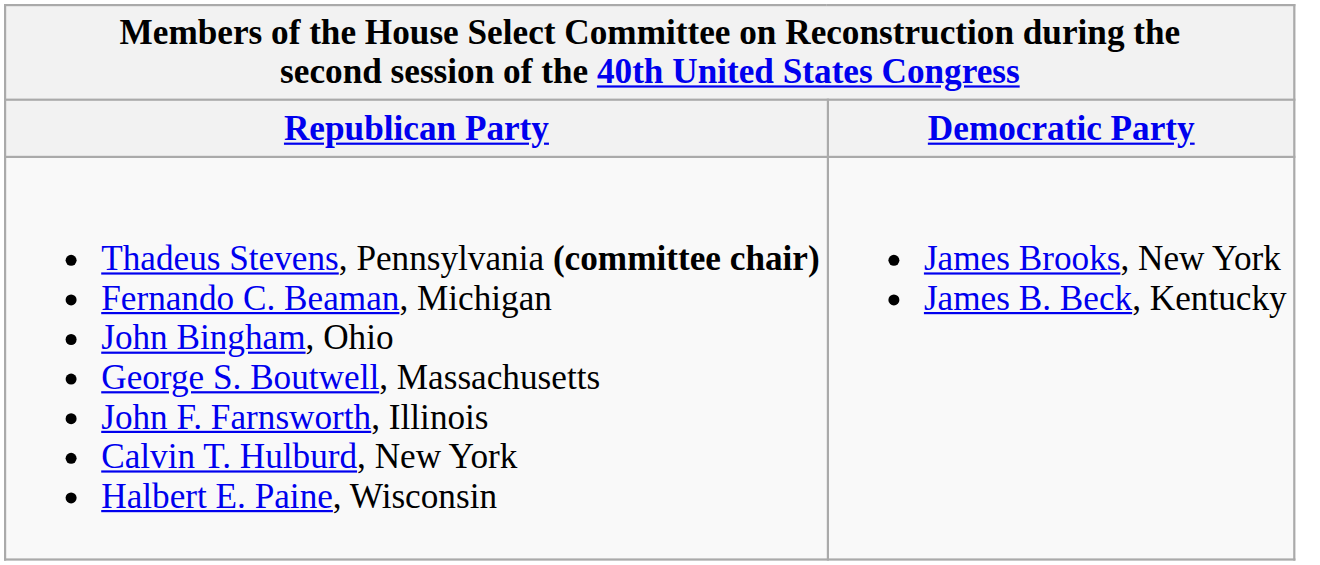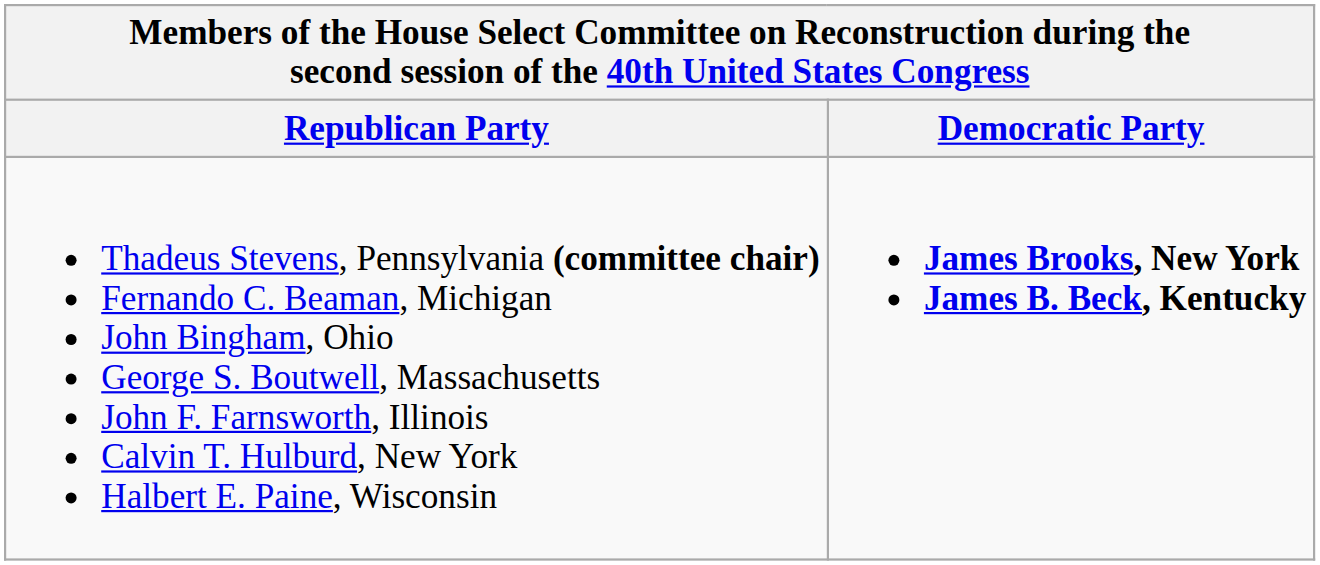(1061, 279) normal -> (1071, 279) bold
